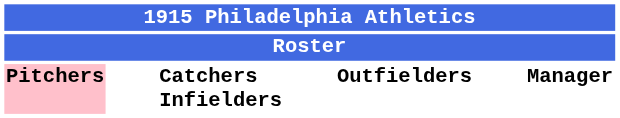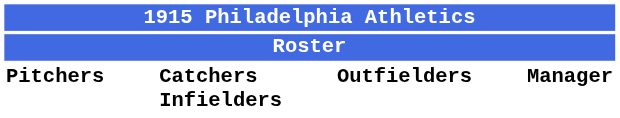(55, 77) pink background -> (55, 77) no background
